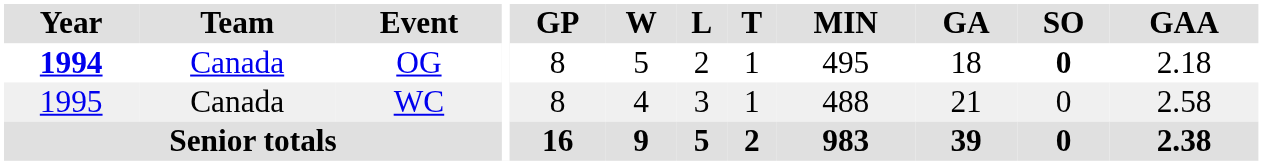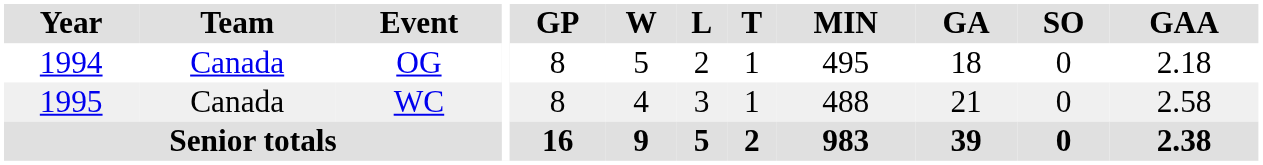(71, 62) bold -> (71, 62) normal
(1064, 62) bold -> (1064, 62) normal
